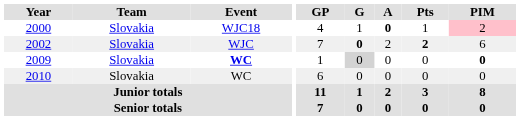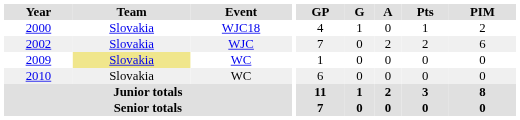(388, 28) bold -> (388, 28) normal
(482, 28) pink background -> (482, 28) no background
(359, 44) bold -> (359, 44) normal
(425, 44) bold -> (425, 44) normal
(132, 60) no background -> (132, 60) khaki background
(241, 60) bold -> (241, 60) normal
(359, 60) lightgrey background -> (359, 60) no background
(482, 60) bold -> (482, 60) normal
